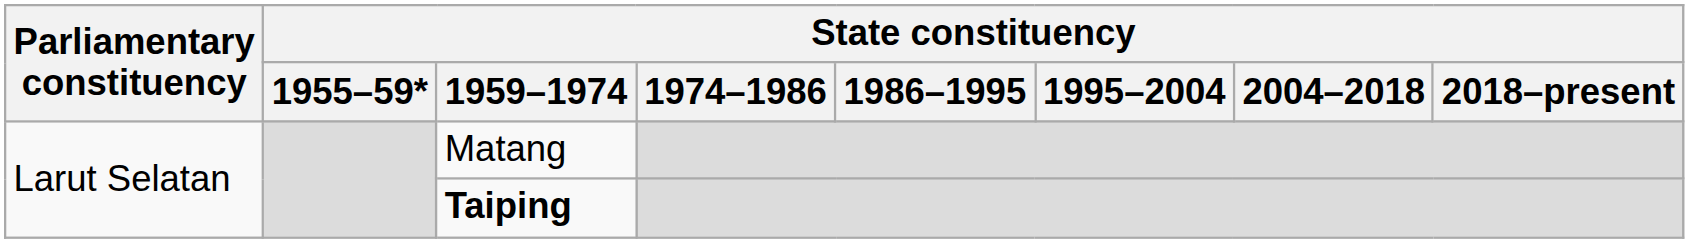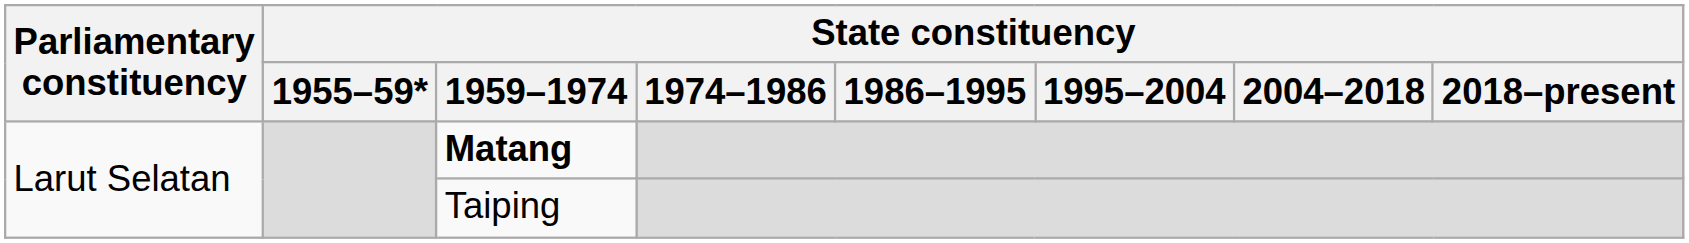(506, 149) normal -> (509, 149) bold
(508, 206) bold -> (503, 206) normal
